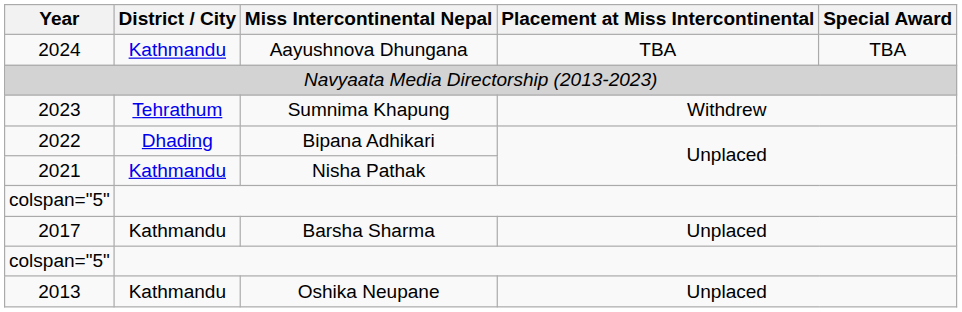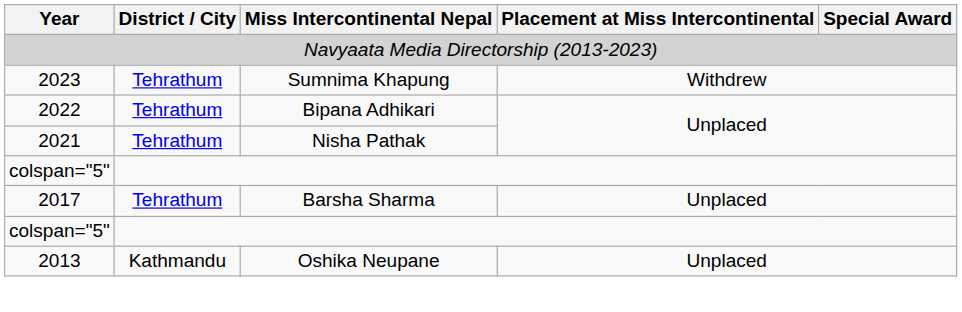- row: (59, 49)
(177, 140) Dhading -> (177, 110) Tehrathum
(177, 170) Kathmandu -> (177, 140) Tehrathum
(177, 230) Kathmandu -> (177, 200) Tehrathum
